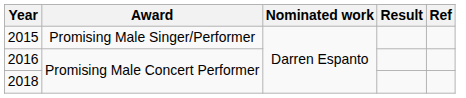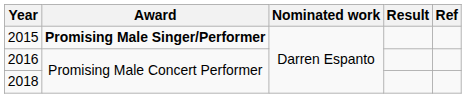(152, 37) normal -> (155, 37) bold
